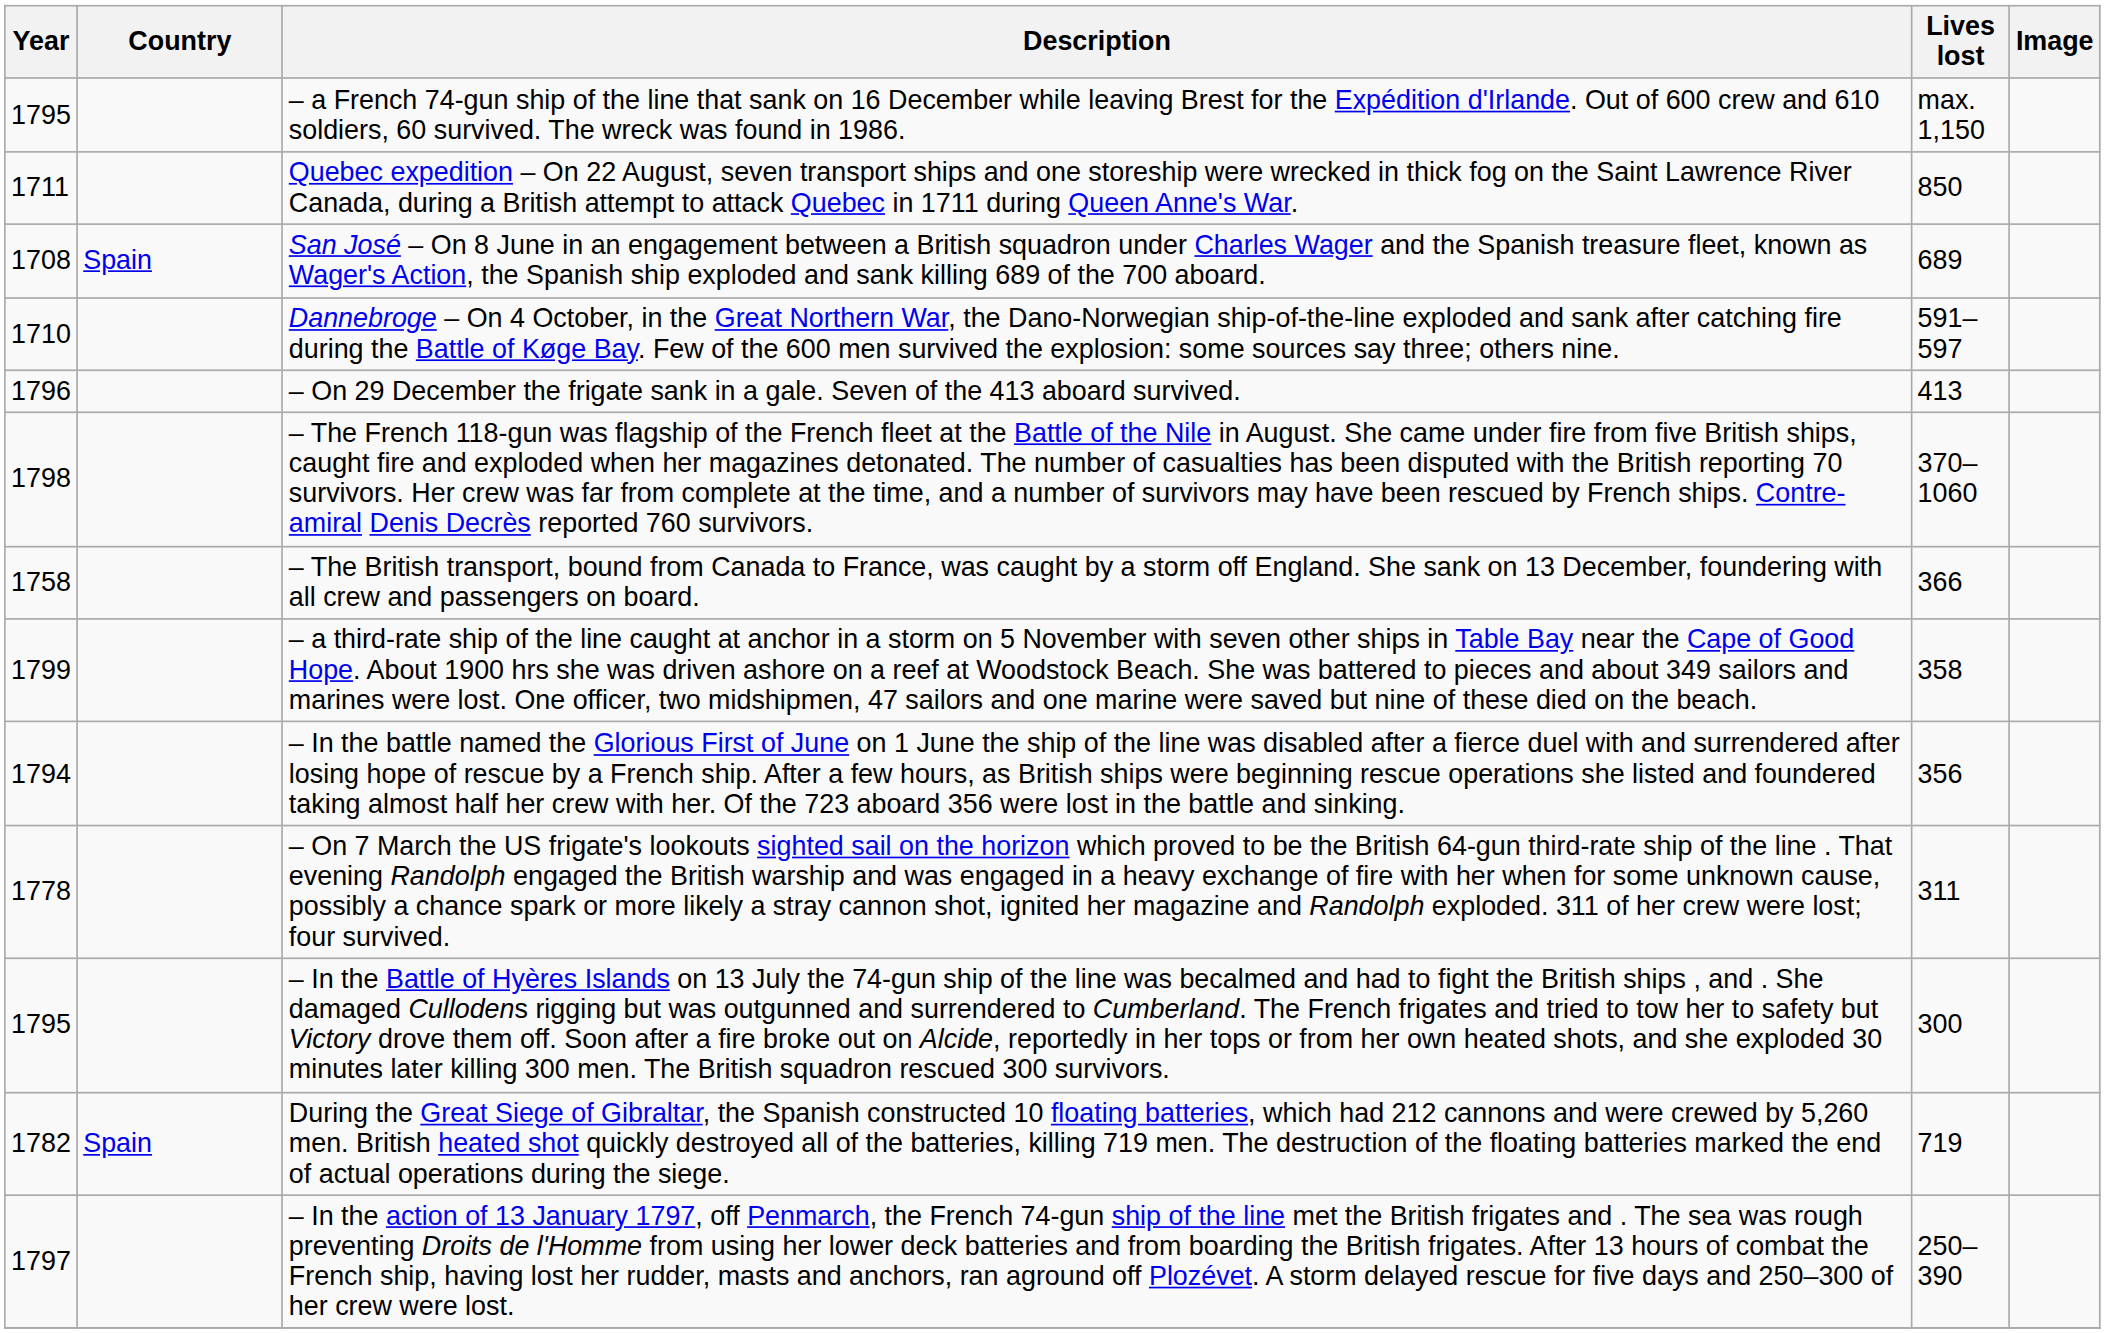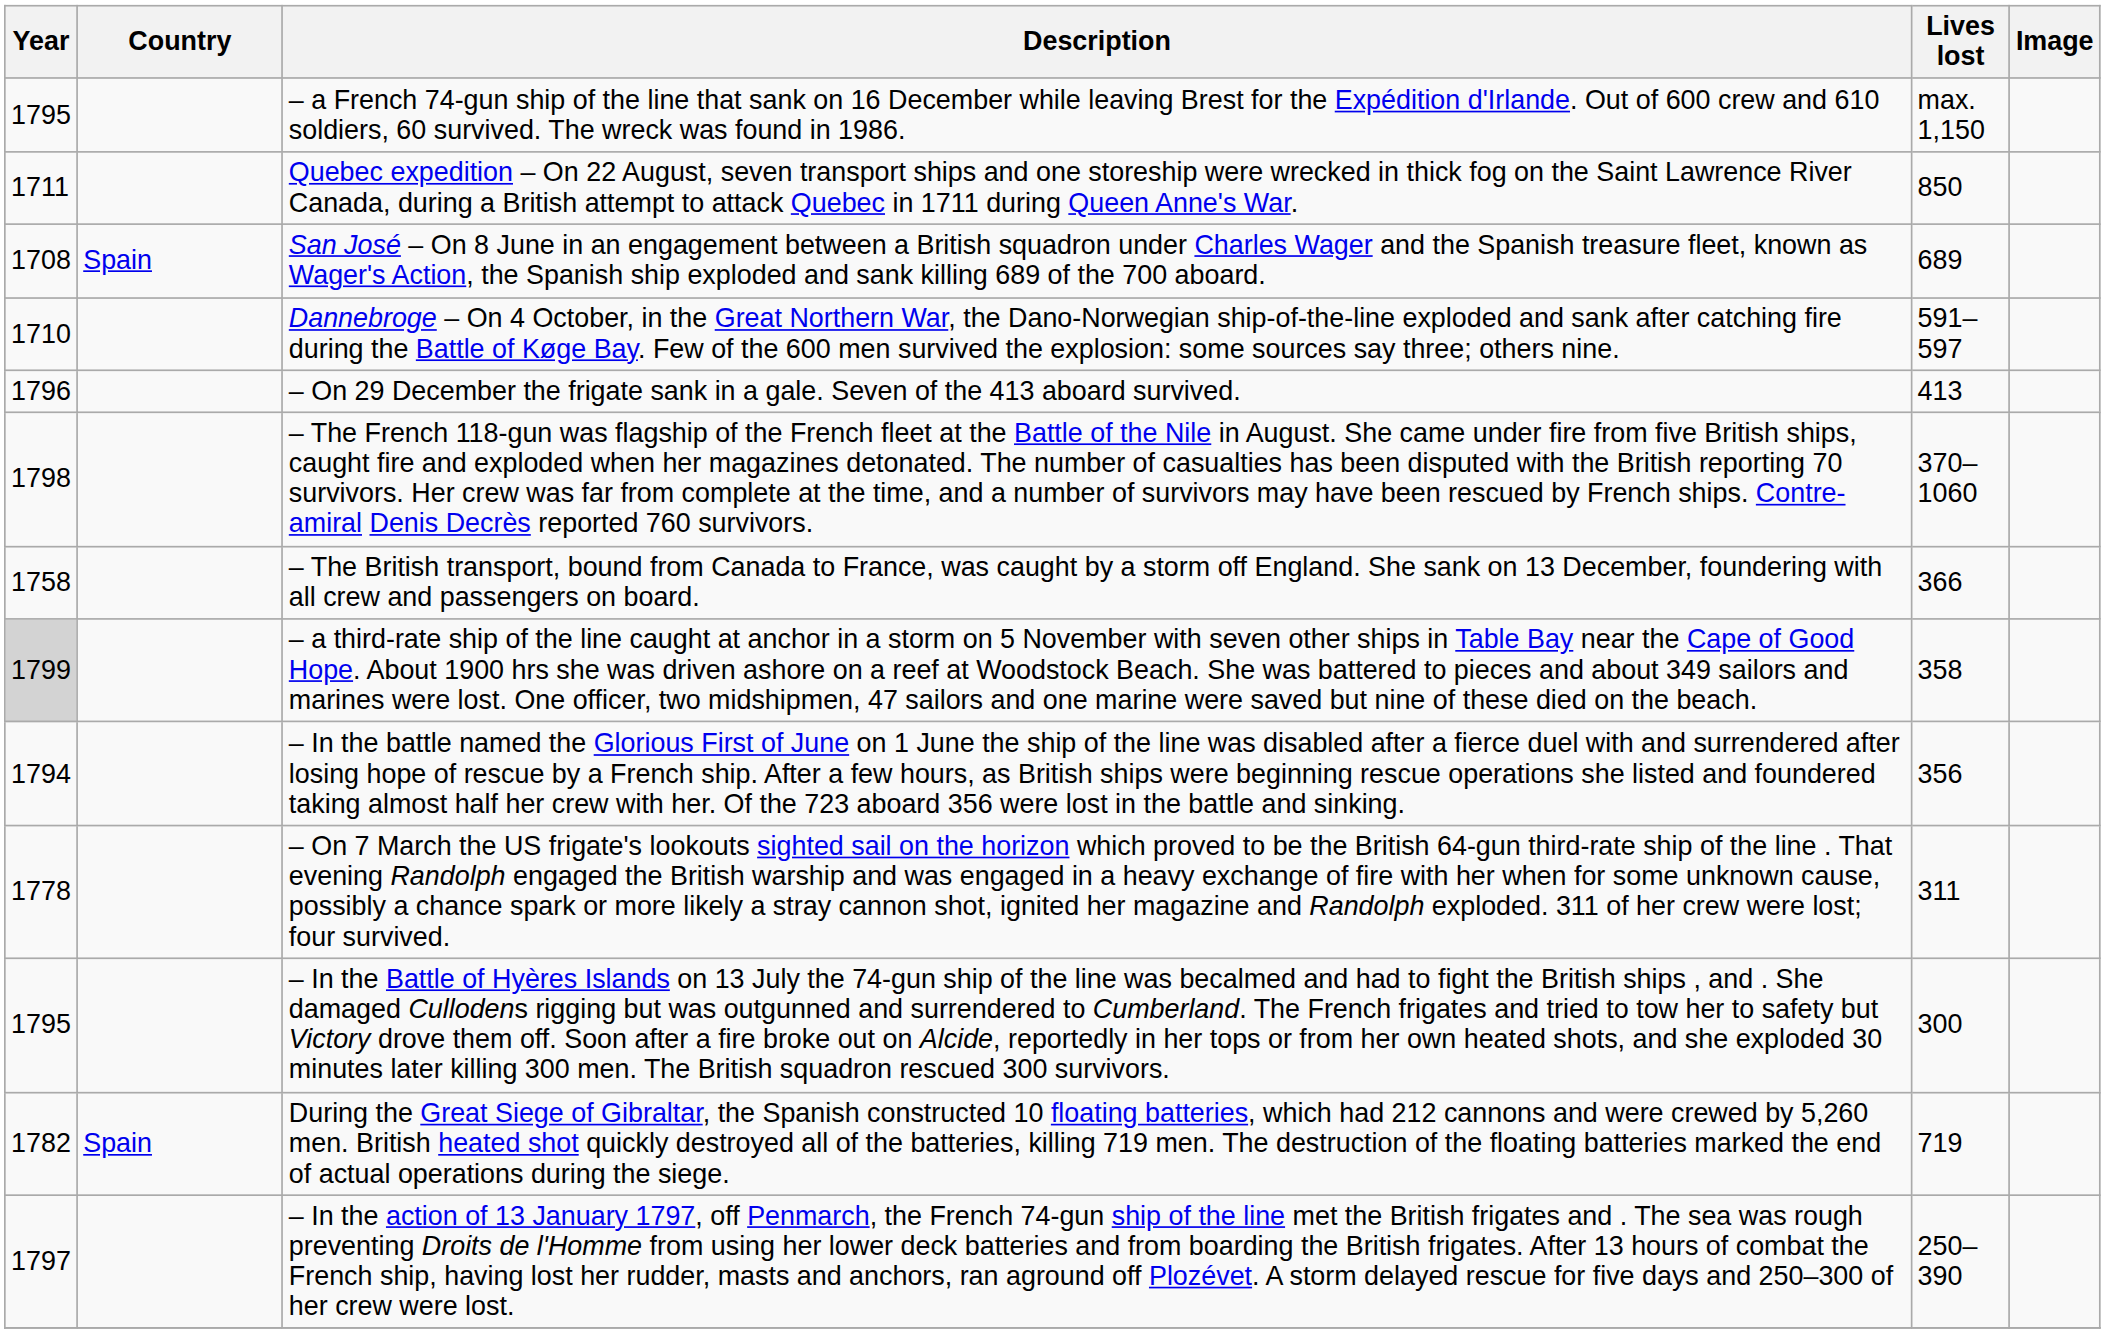(41, 670) no background -> (41, 670) lightgrey background
